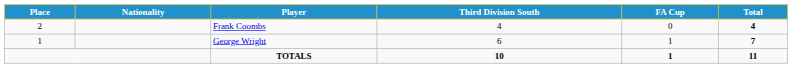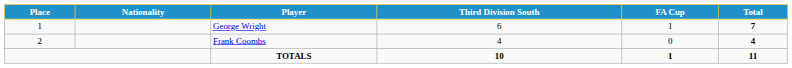rows swapped: (240, 41) <-> (239, 26)
